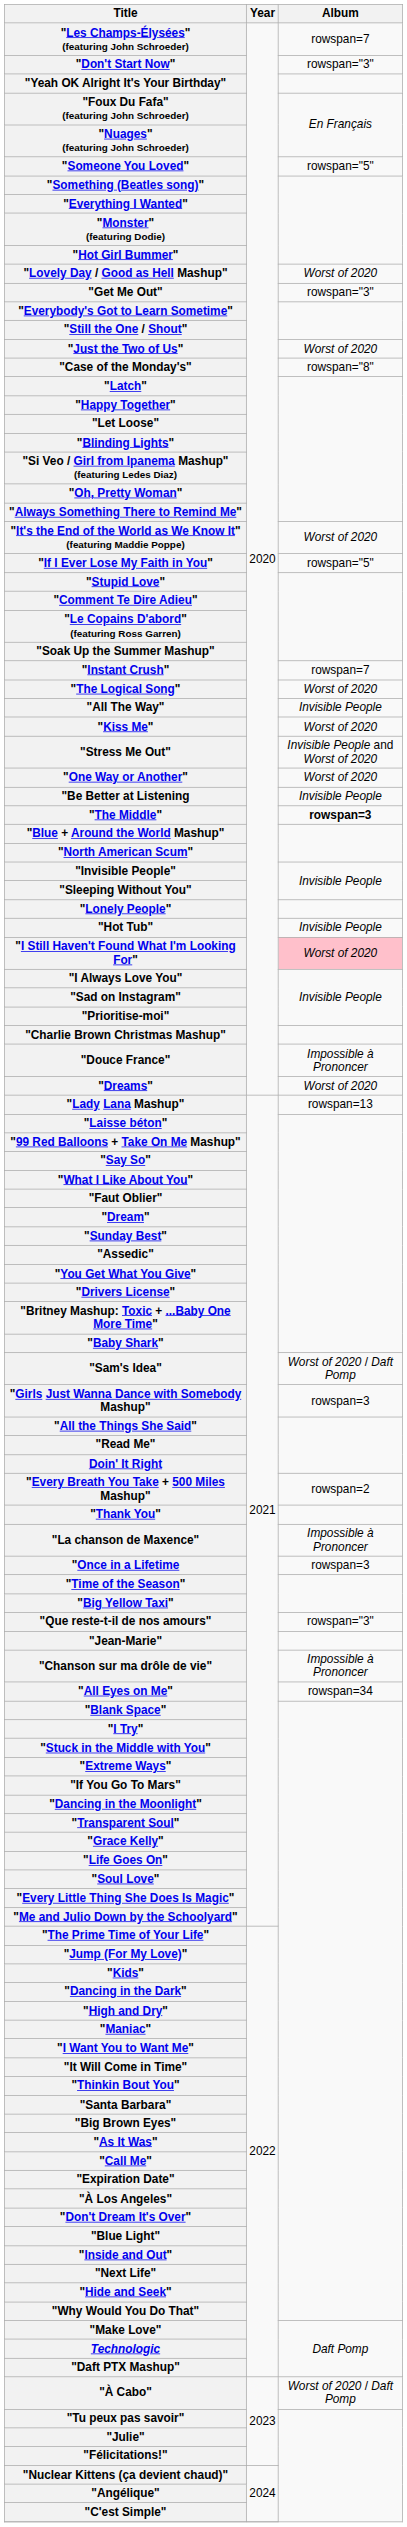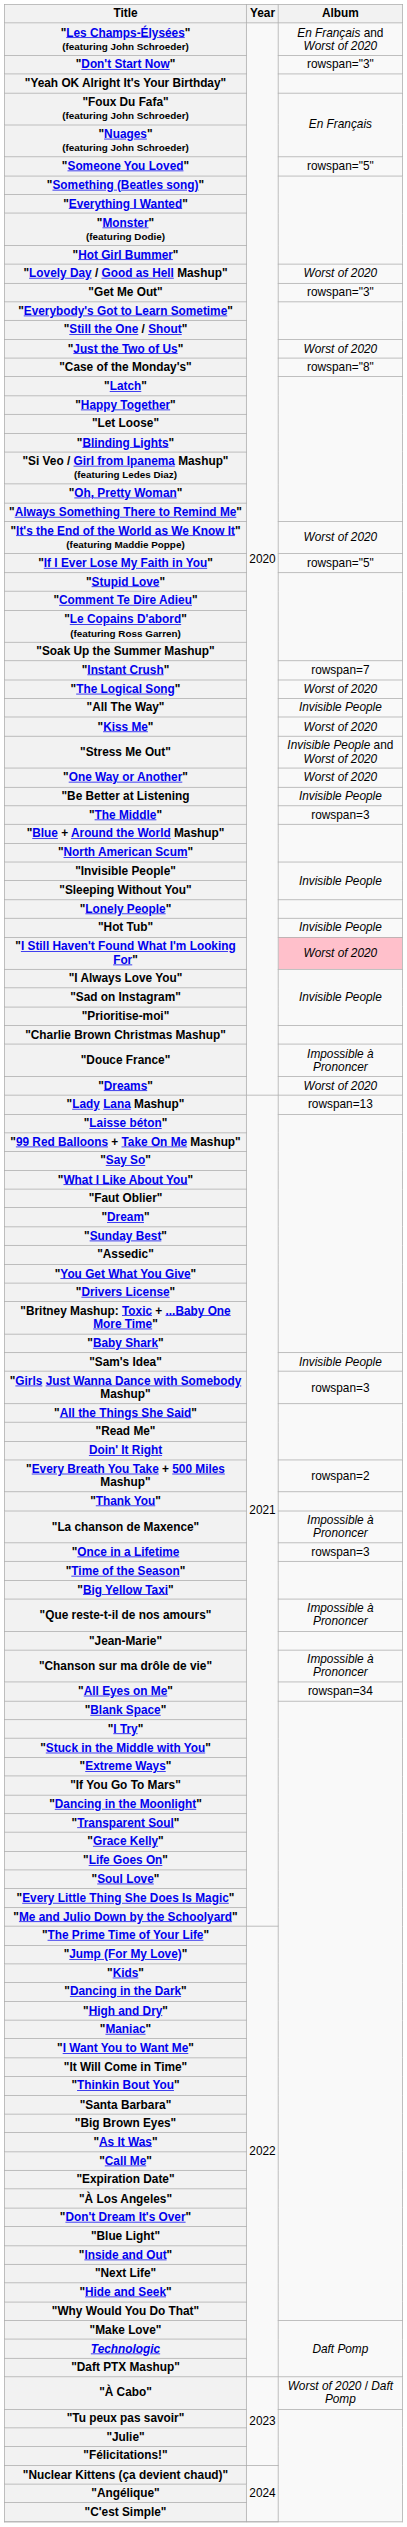(340, 39) rowspan=7 -> (340, 39) En Français and Worst of 2020
(340, 815) bold -> (340, 815) normal
(340, 1368) Worst of 2020 / Daft Pomp -> (340, 1362) Invisible People
(340, 1622) rowspan="3" -> (340, 1615) Impossible à Prononcer
